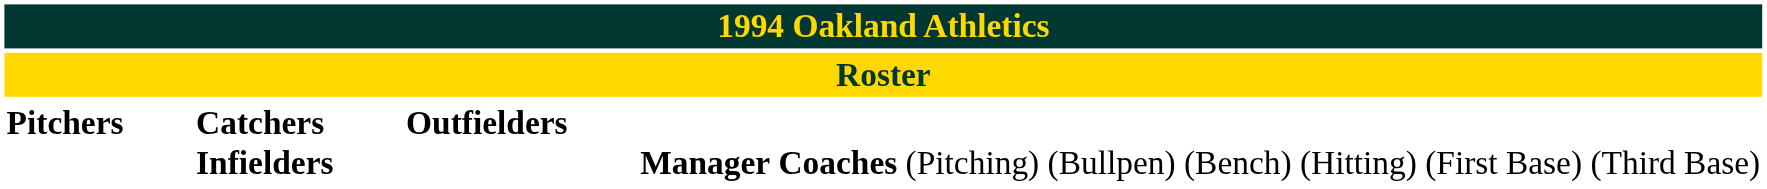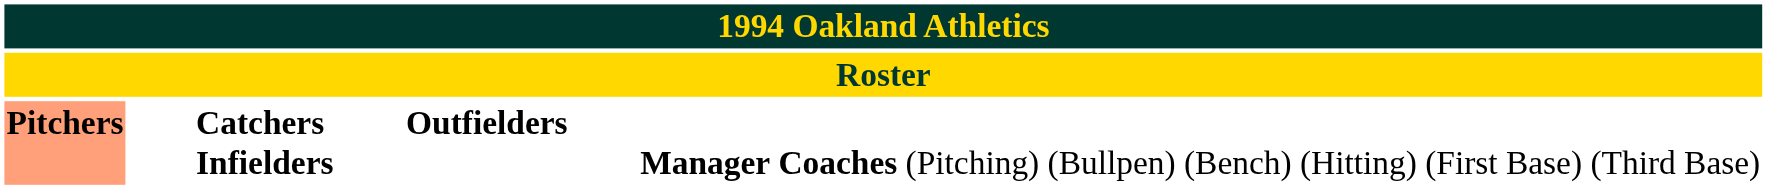(65, 122) no background -> (65, 122) lightsalmon background
